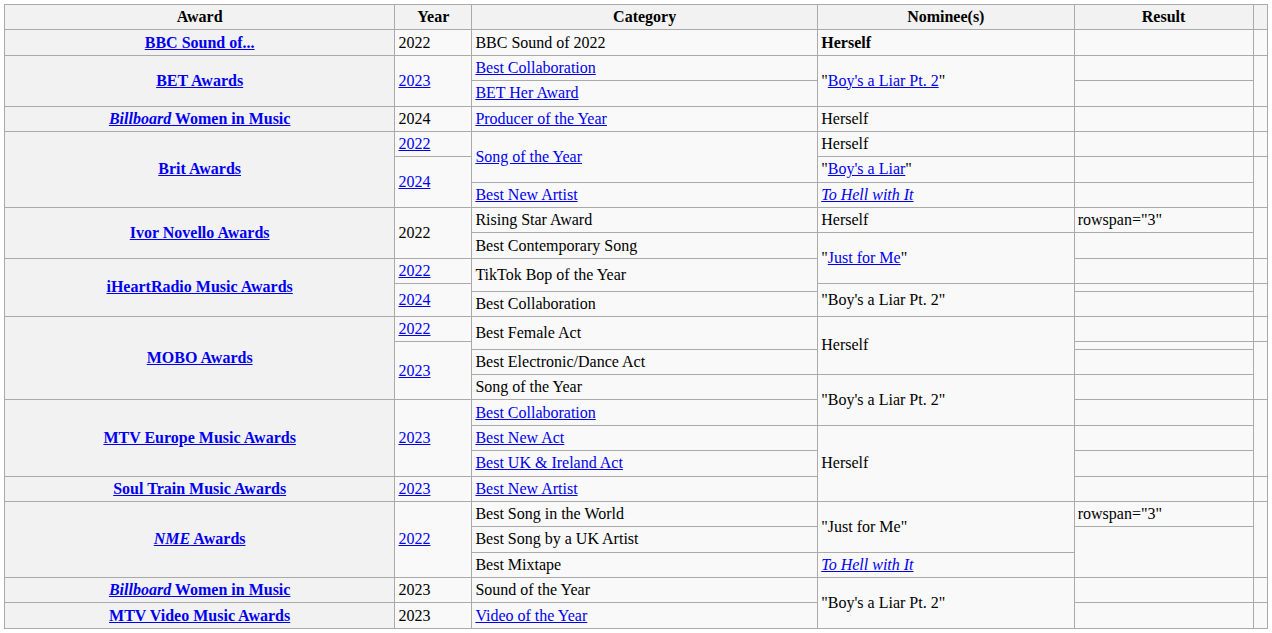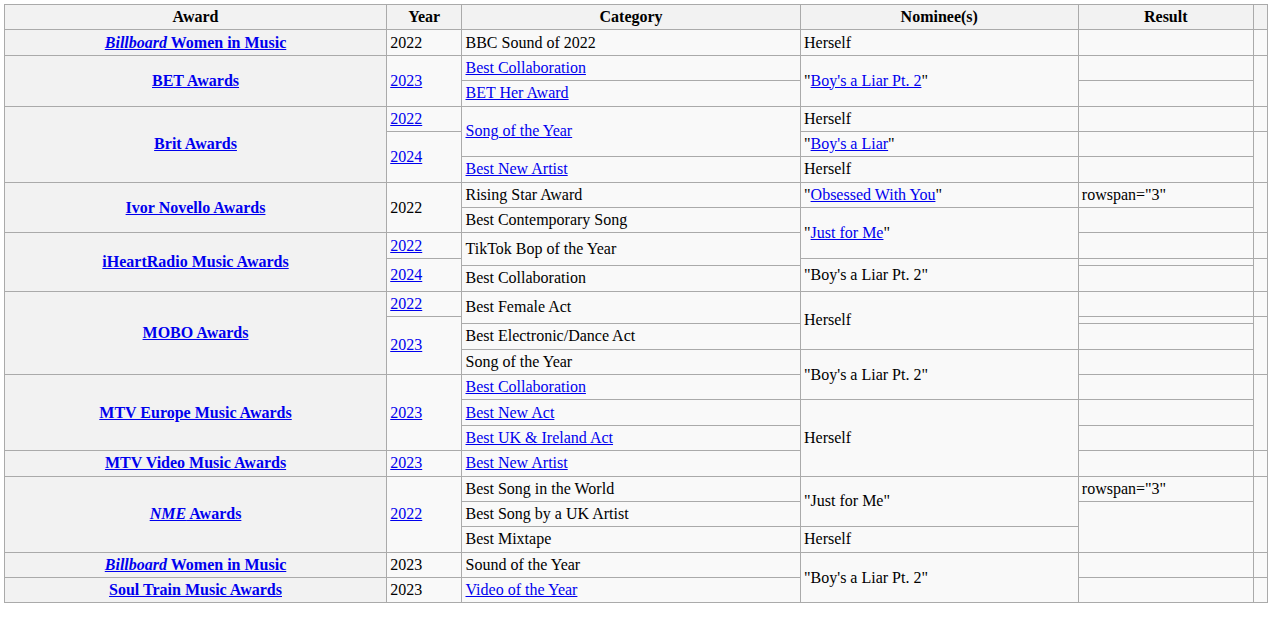(200, 42) BBC Sound of... -> (196, 42) Billboard Women in Music
(846, 42) bold -> (828, 42) normal
- row: (414, 118)
(867, 194) To Hell with It -> (828, 169) Herself
(845, 220) Herself -> (873, 194) "Obsessed With You"
(200, 488) Soul Train Music Awards -> (196, 463) MTV Video Music Awards
(867, 564) To Hell with It -> (828, 539) Herself
(200, 615) MTV Video Music Awards -> (196, 590) Soul Train Music Awards
